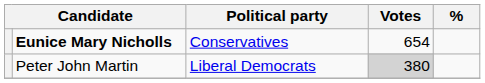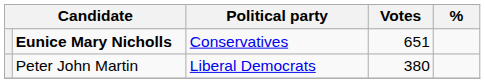(417, 41) 654 -> (417, 41) 651
(417, 66) lightgrey background -> (417, 66) no background
